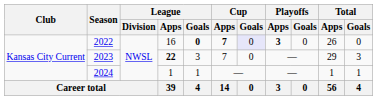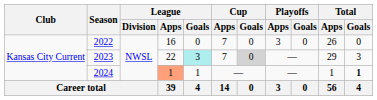(198, 42) bold -> (198, 42) normal
(224, 42) bold -> (224, 42) normal
(251, 42) lavender background -> (251, 42) no background
(278, 42) bold -> (278, 42) normal
(171, 57) bold -> (171, 57) normal
(198, 57) no background -> (198, 57) paleturquoise background
(251, 57) no background -> (251, 57) lightgrey background
(171, 73) no background -> (171, 73) lightsalmon background
(359, 73) normal -> (359, 73) bold
